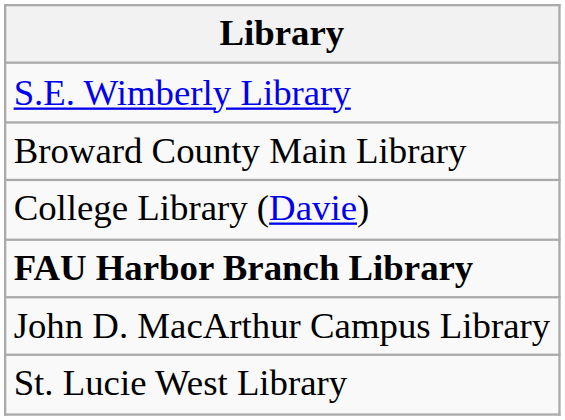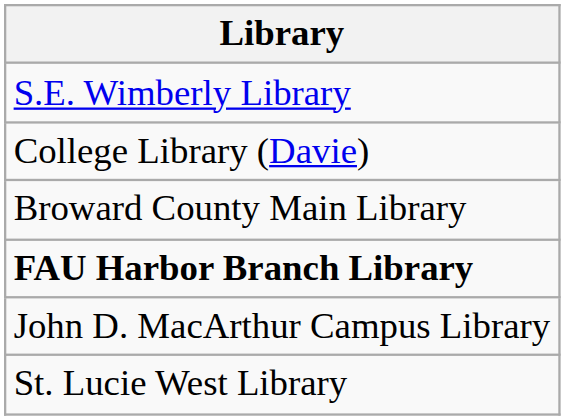(240, 150) Broward County Main Library -> (191, 150) College Library (Davie)
(191, 208) College Library (Davie) -> (240, 208) Broward County Main Library
